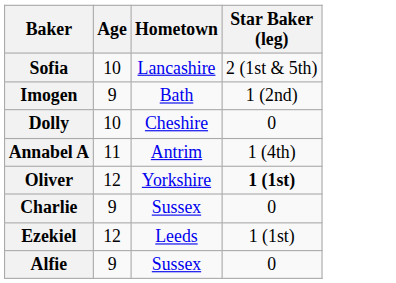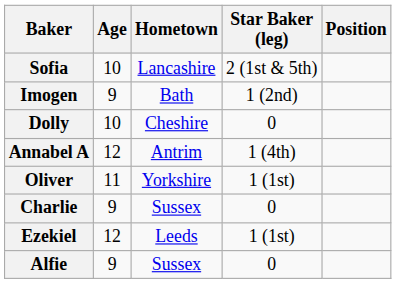+ column: (356, 29)
(112, 151) 11 -> (112, 151) 12
(112, 180) 12 -> (112, 180) 11
(272, 180) bold -> (272, 180) normal
